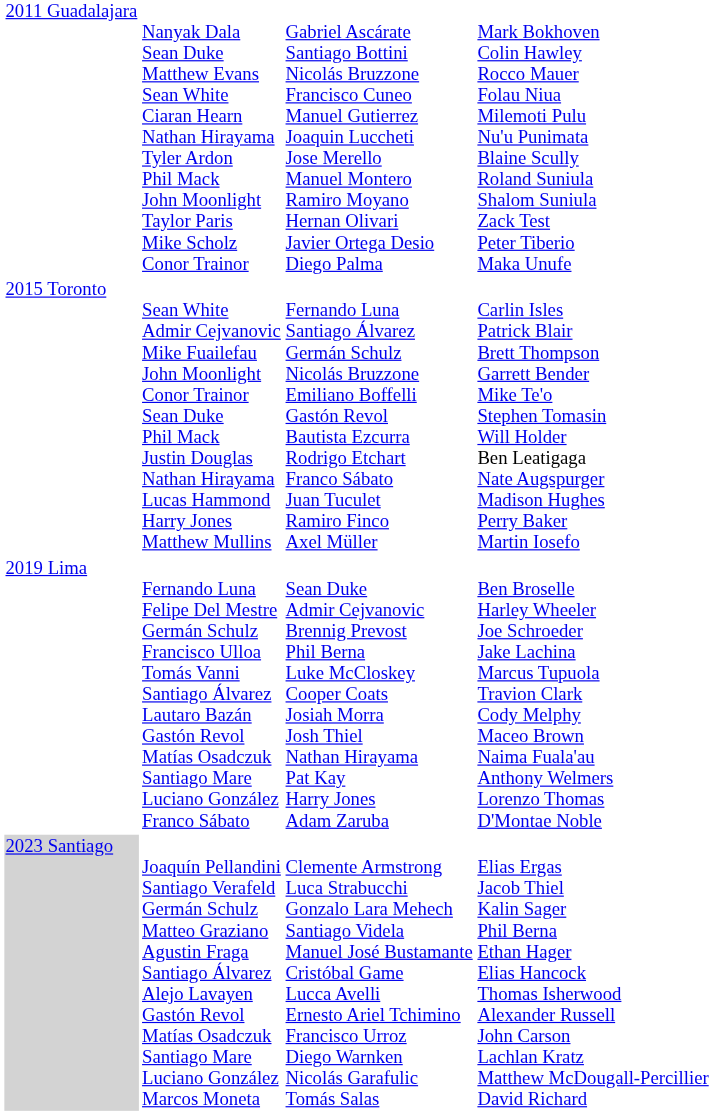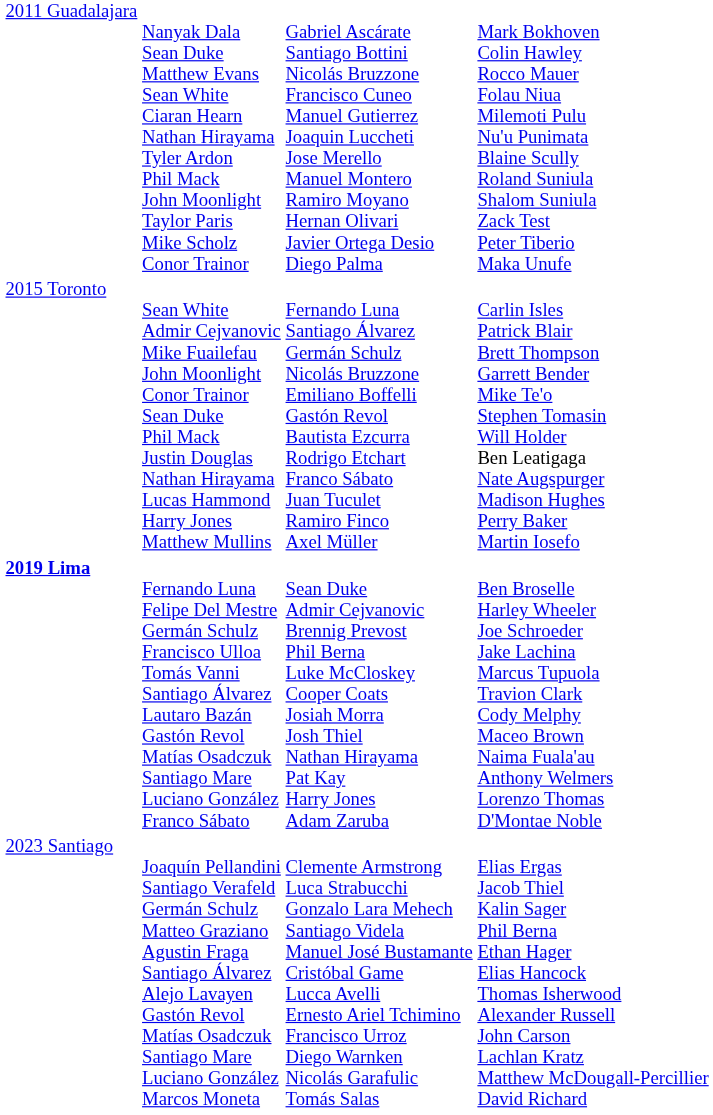(46, 567) normal -> (48, 567) bold
(59, 846) lightgrey background -> (59, 846) no background
